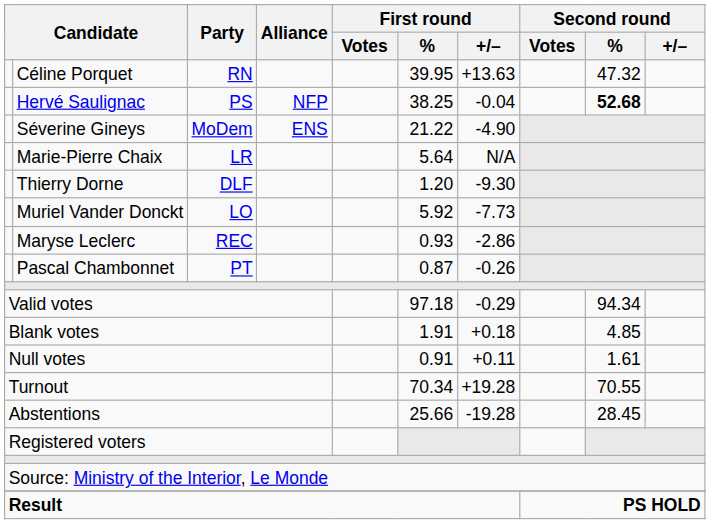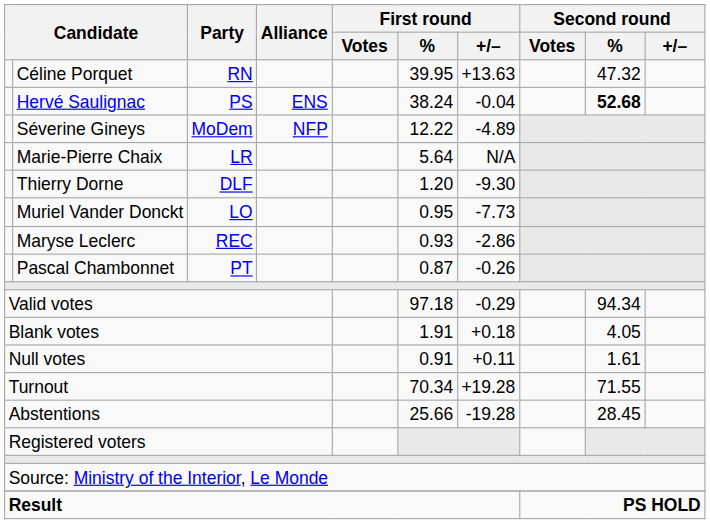(310, 102) NFP -> (310, 102) ENS
(431, 102) 38.25 -> (431, 102) 38.24
(310, 129) ENS -> (310, 129) NFP
(431, 129) 21.22 -> (431, 129) 12.22
(495, 129) -4.90 -> (495, 129) -4.89
(436, 212) 5.92 -> (436, 212) 0.95
(624, 331) 4.85 -> (624, 331) 4.05
(619, 386) 70.55 -> (619, 386) 71.55
